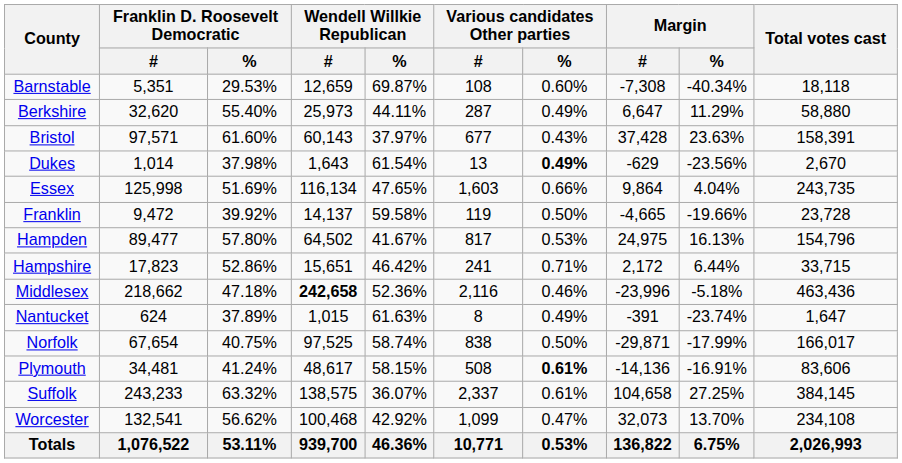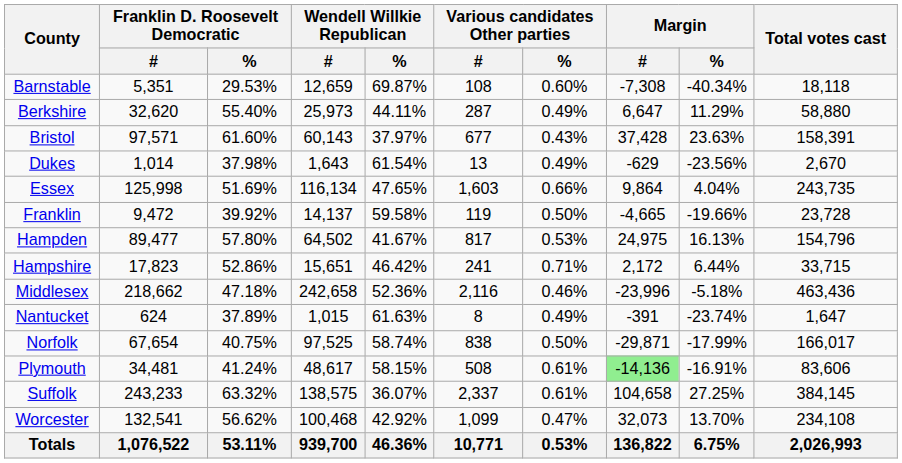(564, 163) bold -> (564, 163) normal
(328, 291) bold -> (328, 291) normal
(564, 368) bold -> (564, 368) normal
(643, 368) no background -> (643, 368) lightgreen background
